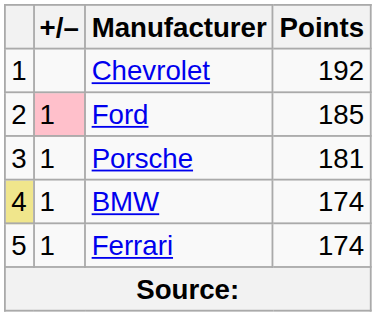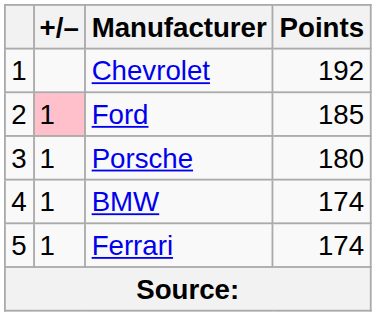(341, 158) 181 -> (341, 158) 180
(19, 202) khaki background -> (19, 202) no background
